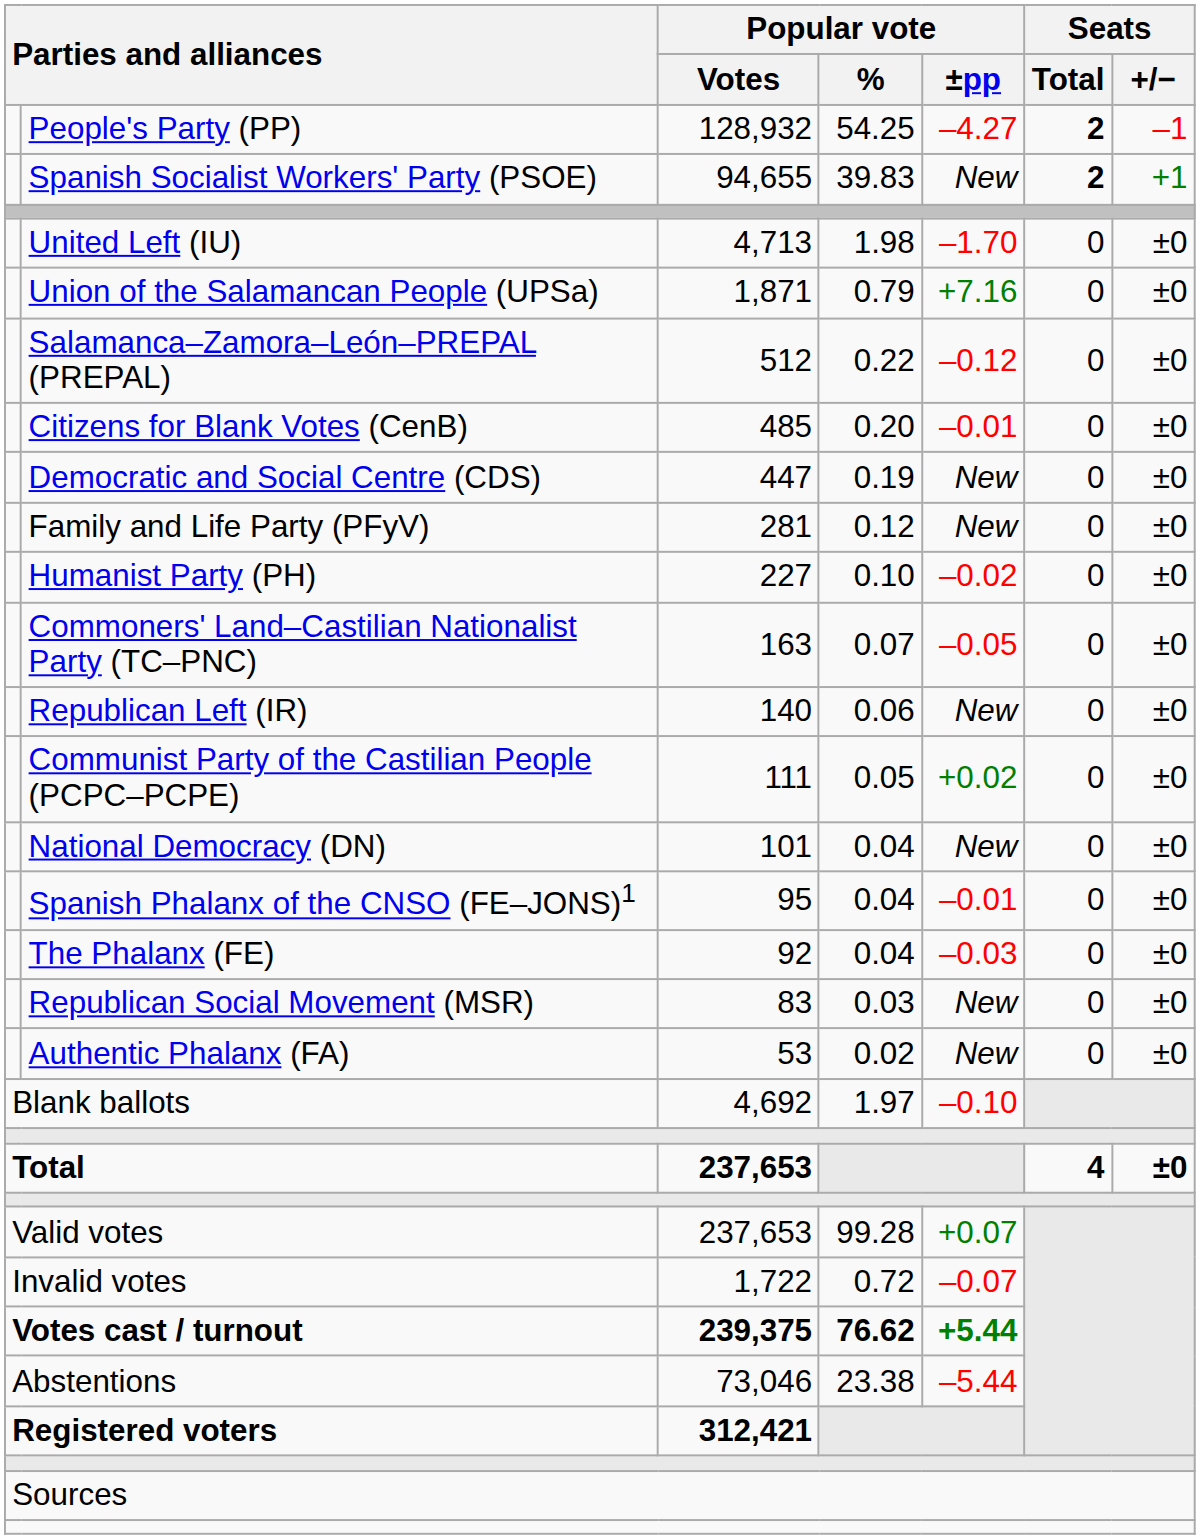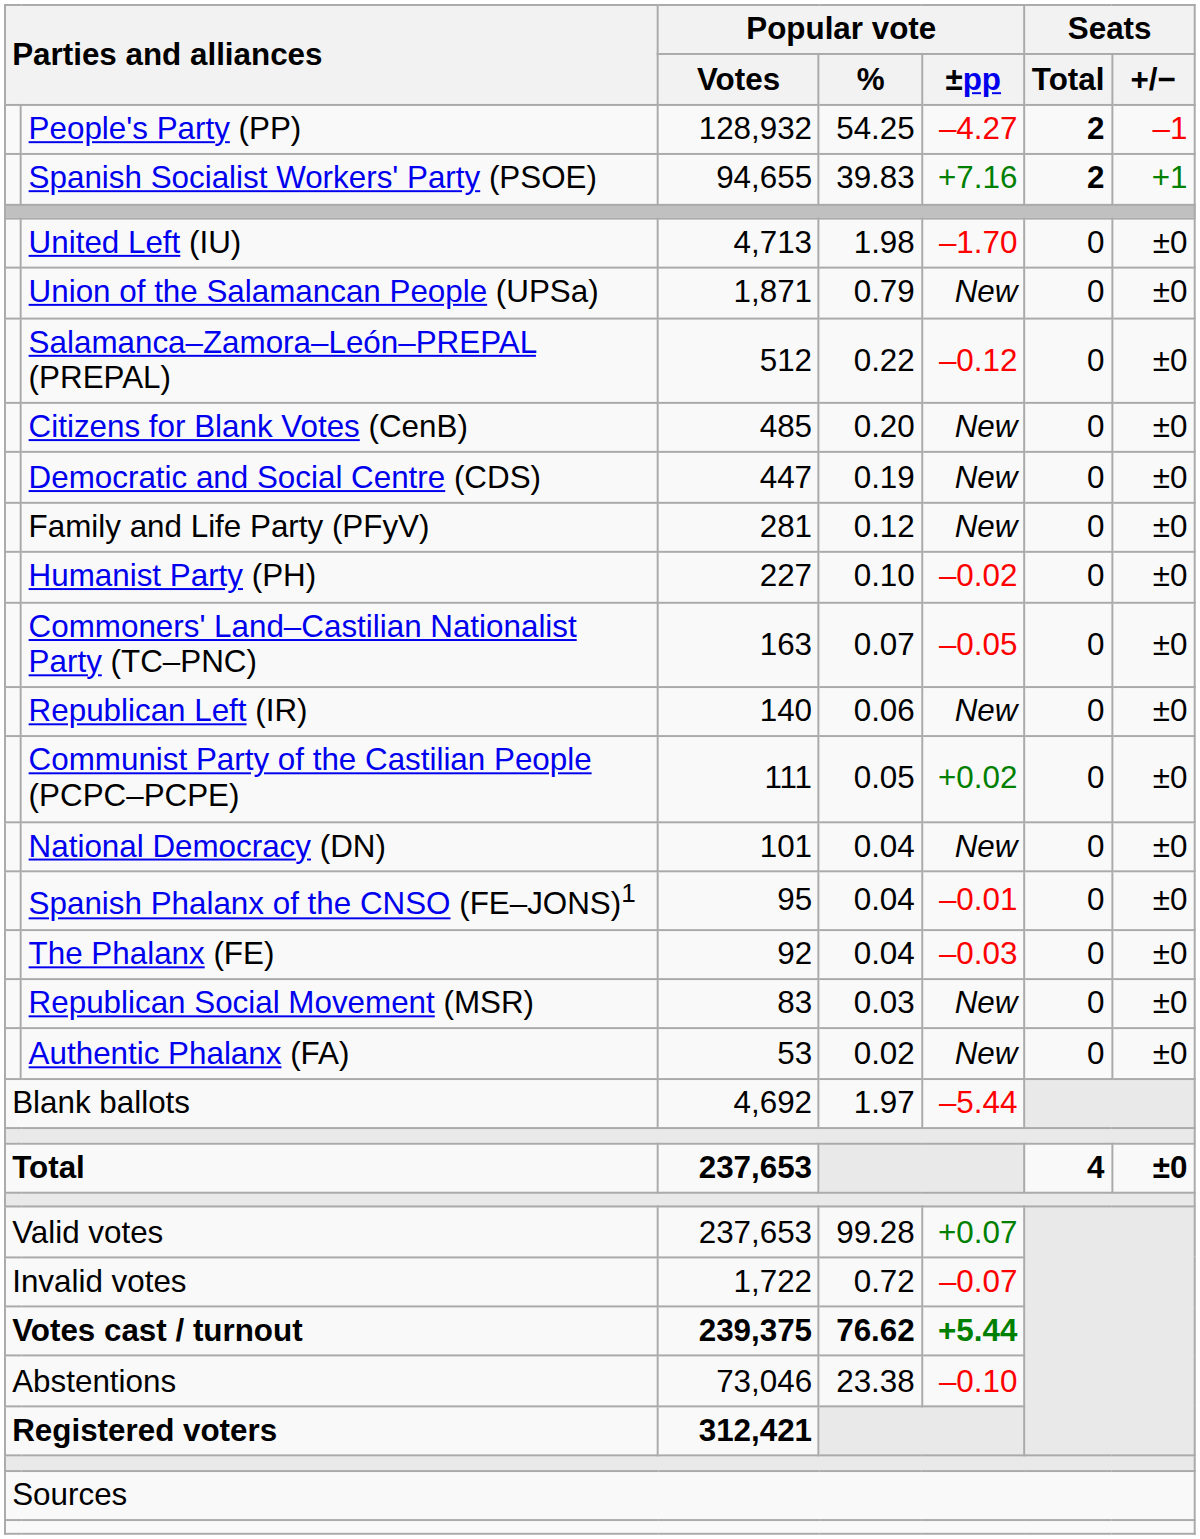(986, 178) New -> (978, 178) +7.16
(978, 292) +7.16 -> (986, 292) New
(978, 427) –0.01 -> (986, 427) New
(978, 1103) –0.10 -> (978, 1103) –5.44
(978, 1380) –5.44 -> (978, 1380) –0.10
